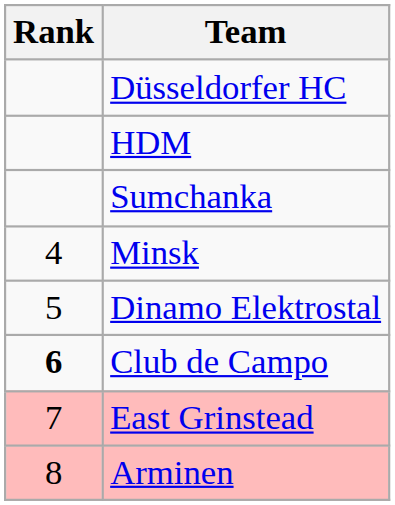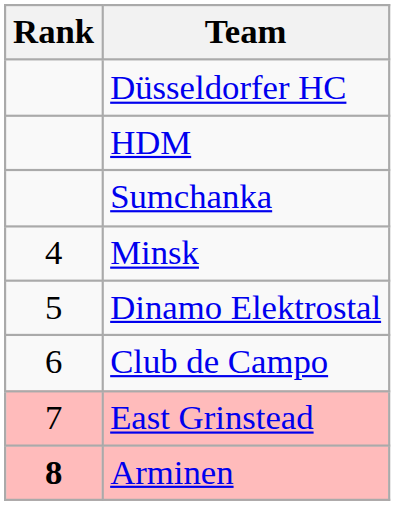(54, 362) bold -> (54, 362) normal
(54, 472) normal -> (54, 472) bold
